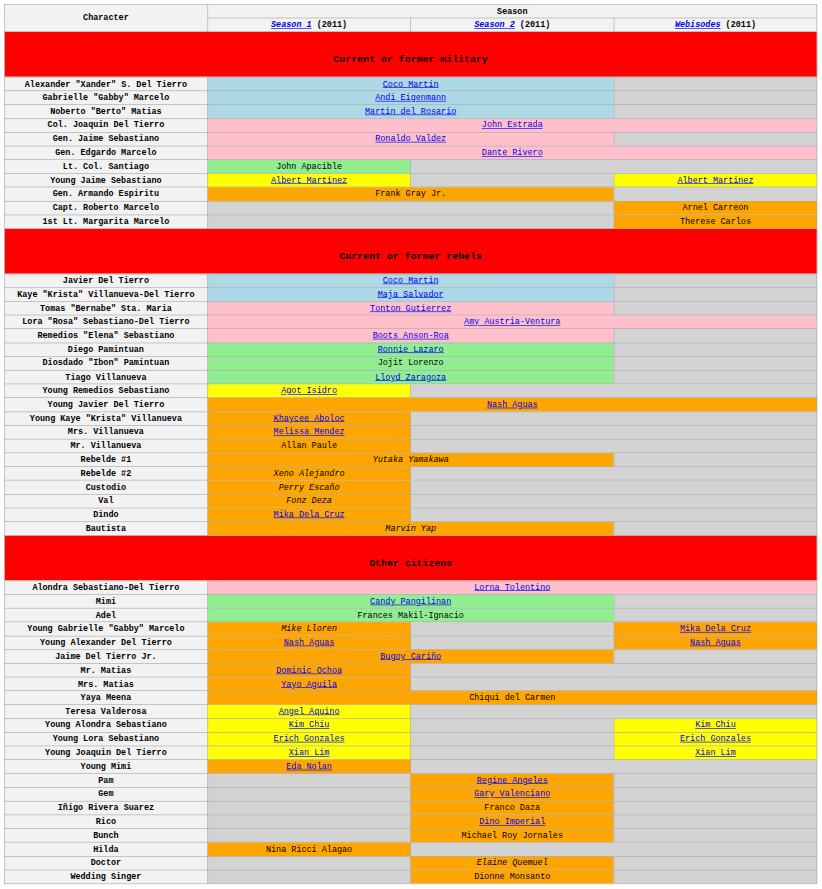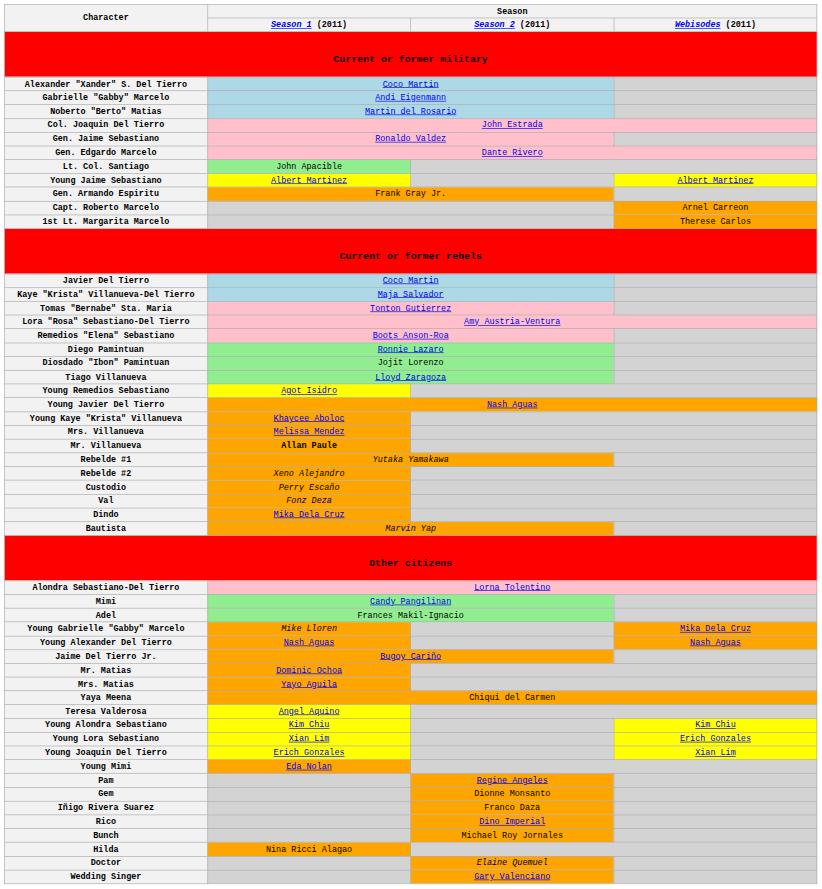(309, 446) normal -> (309, 446) bold
(309, 739) Erich Gonzales -> (309, 739) Xian Lim
(309, 753) Xian Lim -> (309, 753) Erich Gonzales
(512, 794) Gary Valenciano -> (512, 794) Dionne Monsanto
(512, 877) Dionne Monsanto -> (512, 877) Gary Valenciano
